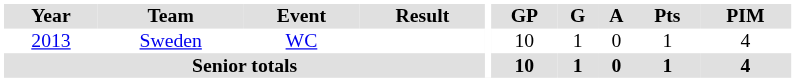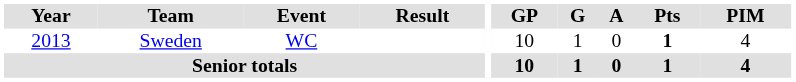(667, 40) normal -> (667, 40) bold
